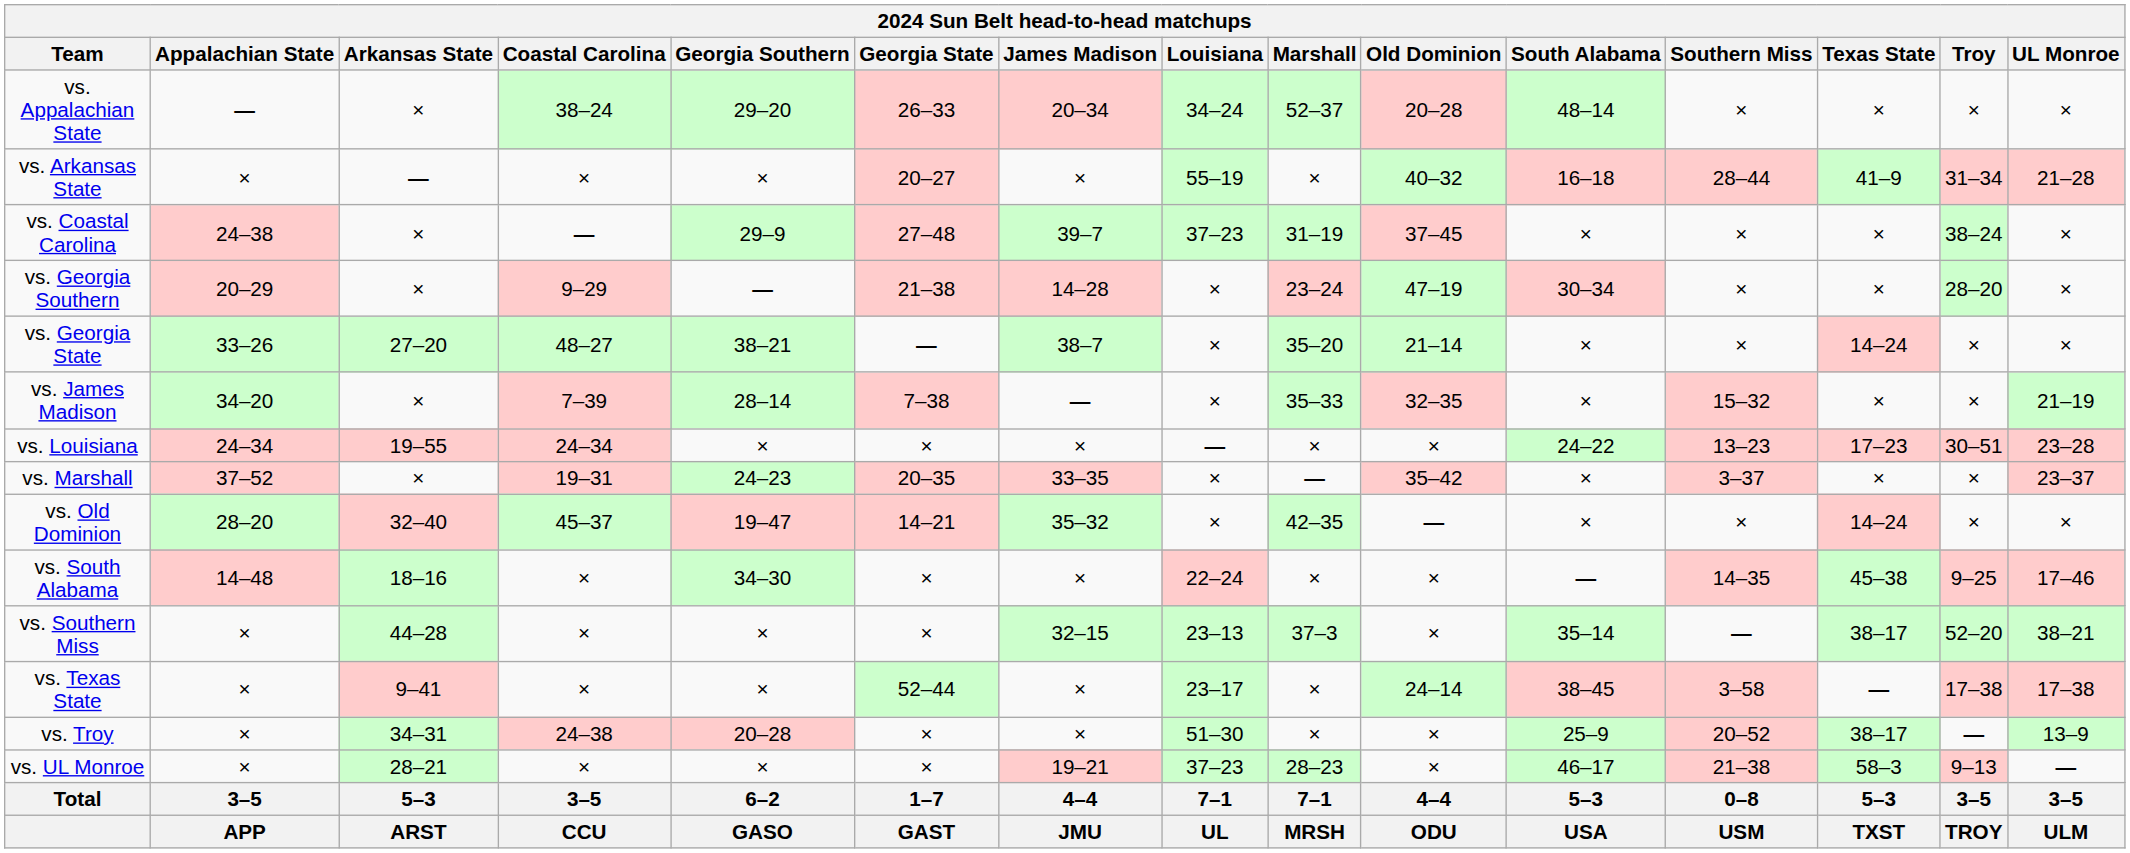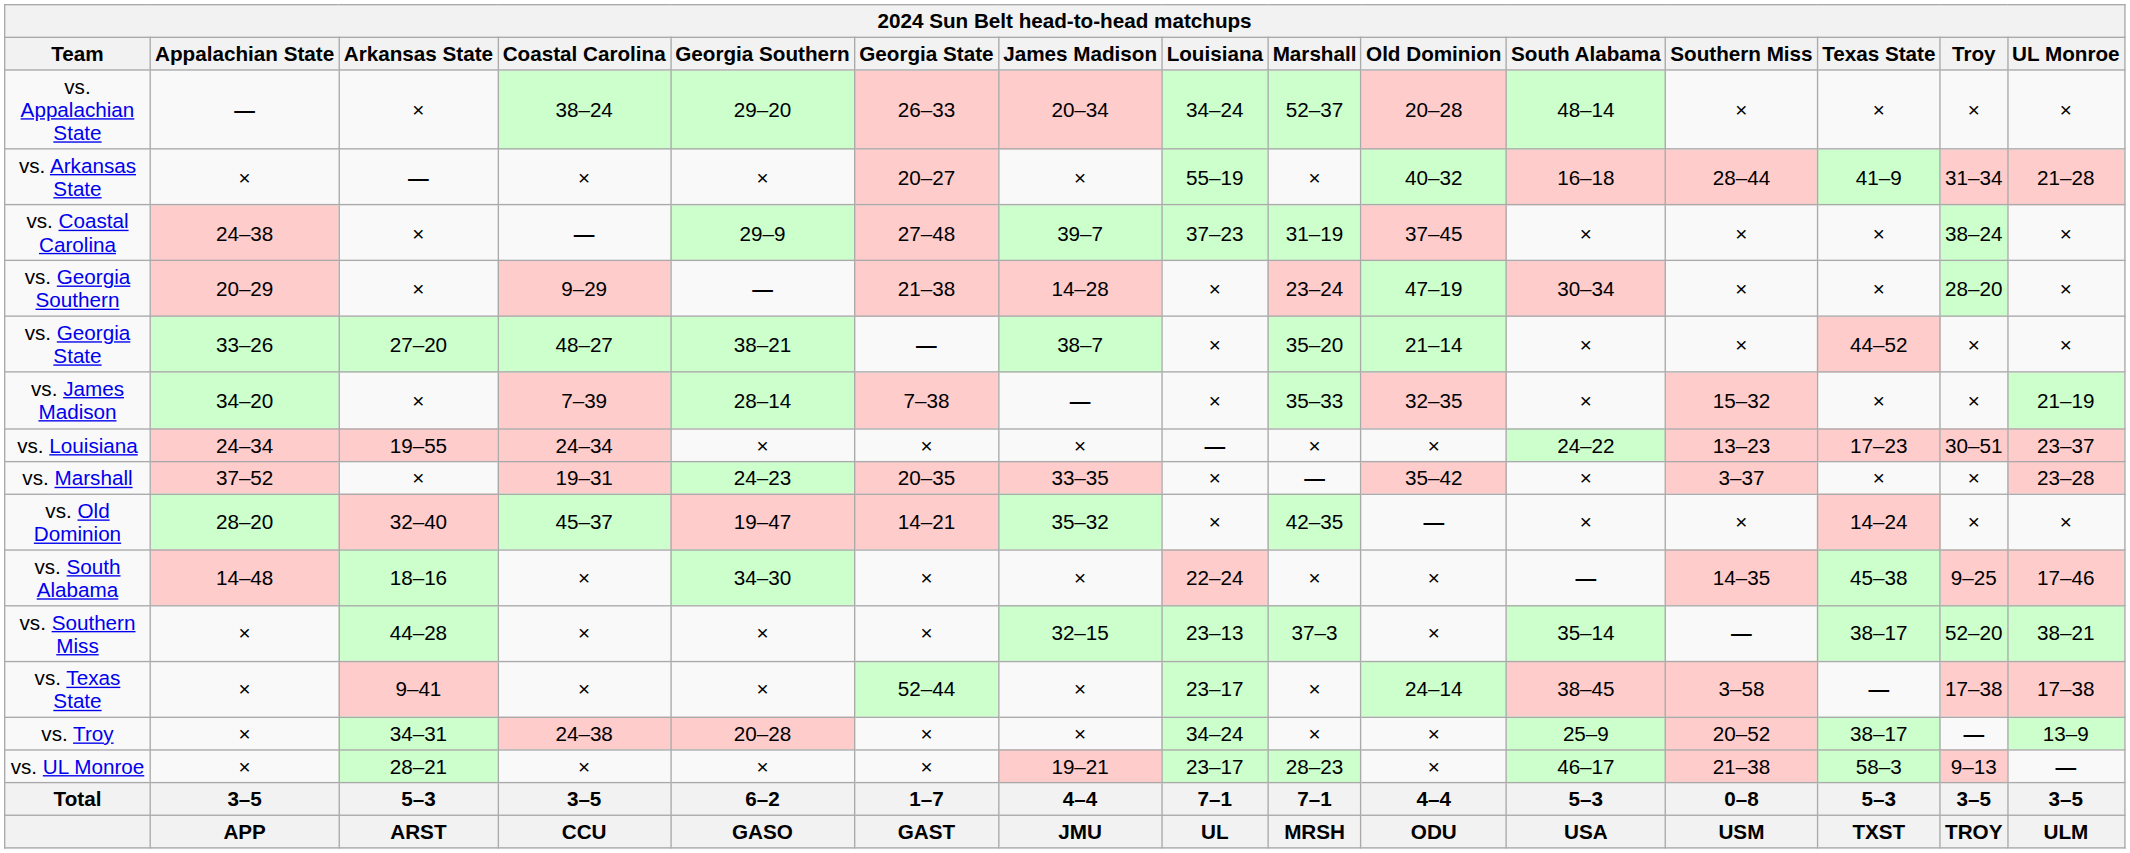(1879, 345) 14–24 -> (1879, 345) 44–52
(2066, 445) 23–28 -> (2066, 445) 23–37
(2066, 478) 23–37 -> (2066, 478) 23–28
(1215, 734) 51–30 -> (1215, 734) 34–24
(1215, 766) 37–23 -> (1215, 766) 23–17
